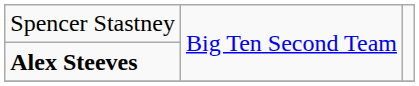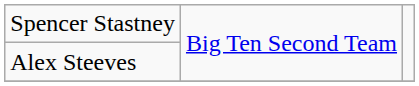(74, 61) bold -> (73, 61) normal
